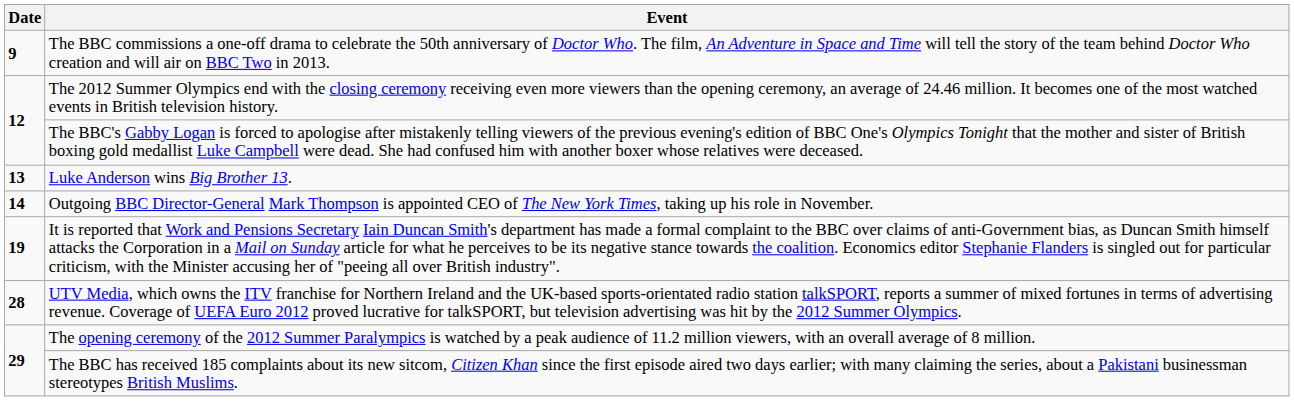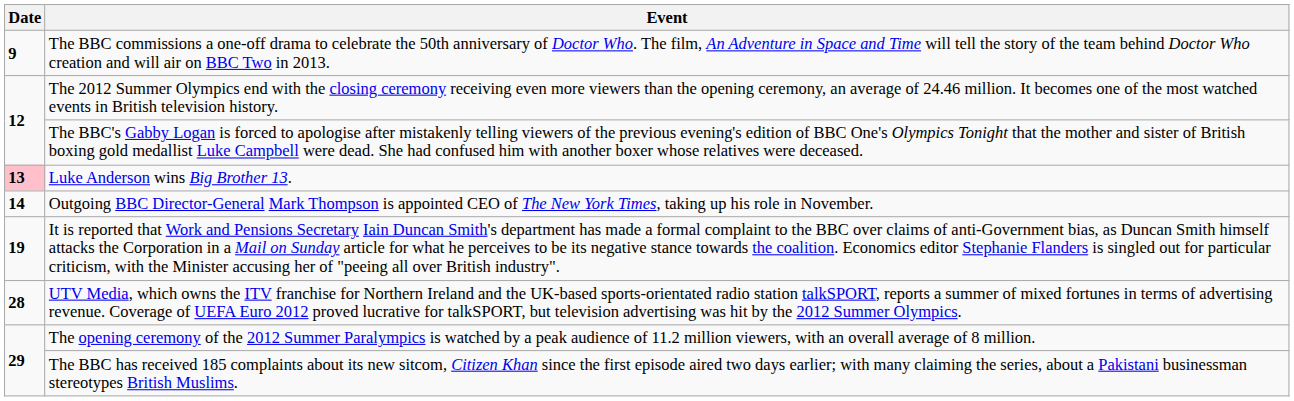(17, 177) no background -> (17, 177) pink background
